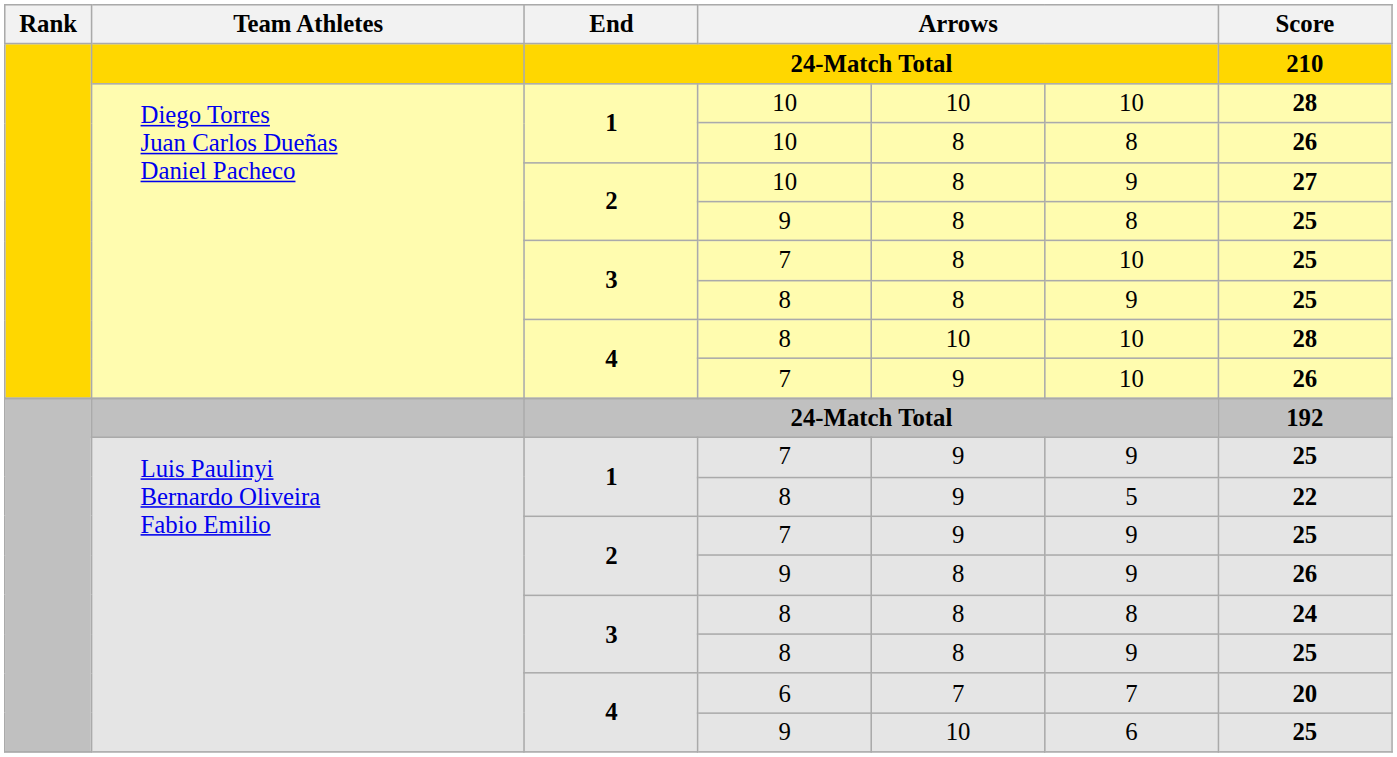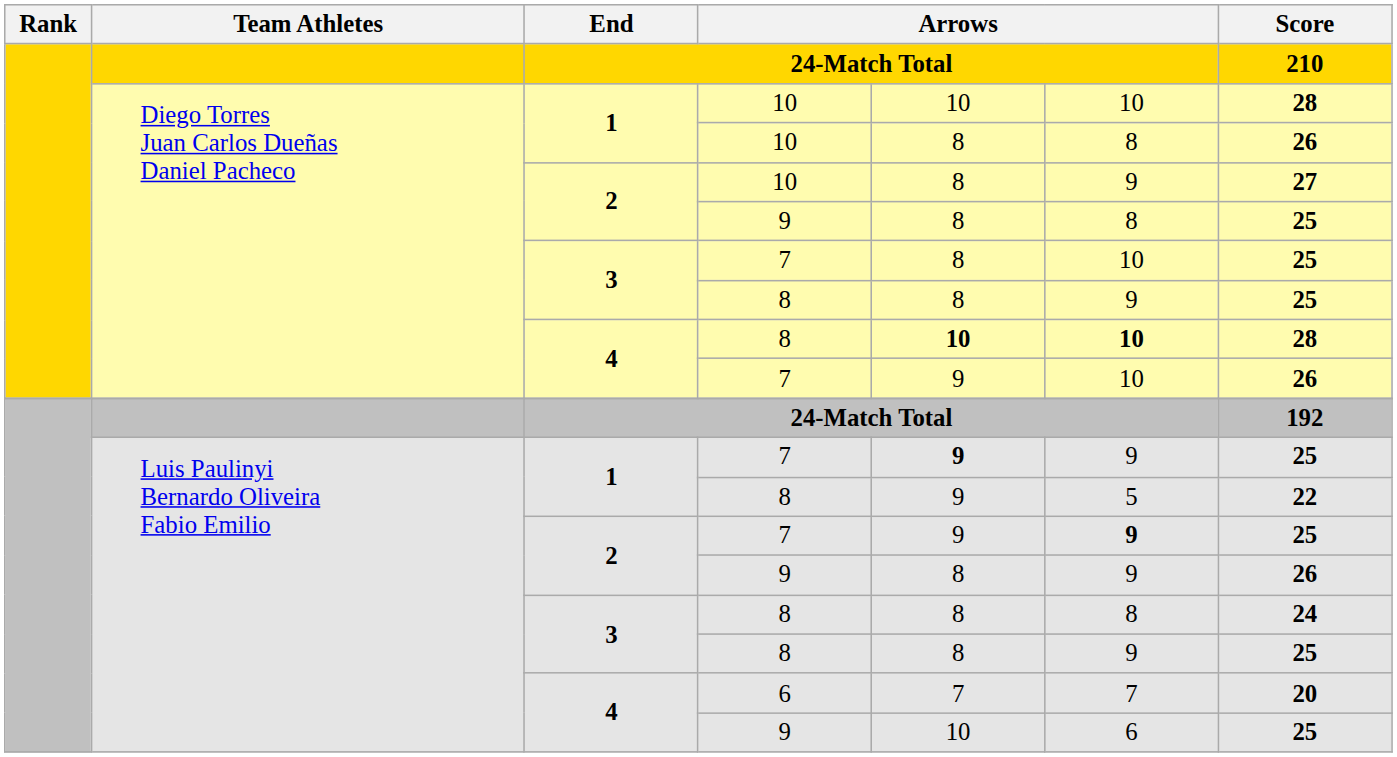(958, 338) normal -> (958, 338) bold
(1131, 338) normal -> (1131, 338) bold
(958, 456) normal -> (958, 456) bold
(1131, 535) normal -> (1131, 535) bold
